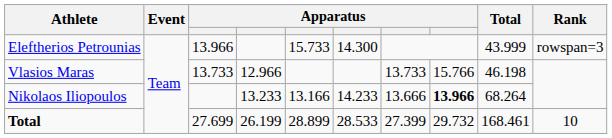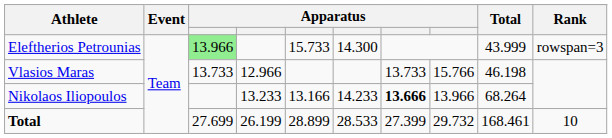(213, 47) no background -> (213, 47) lightgreen background
(405, 96) normal -> (405, 96) bold
(454, 96) bold -> (454, 96) normal
